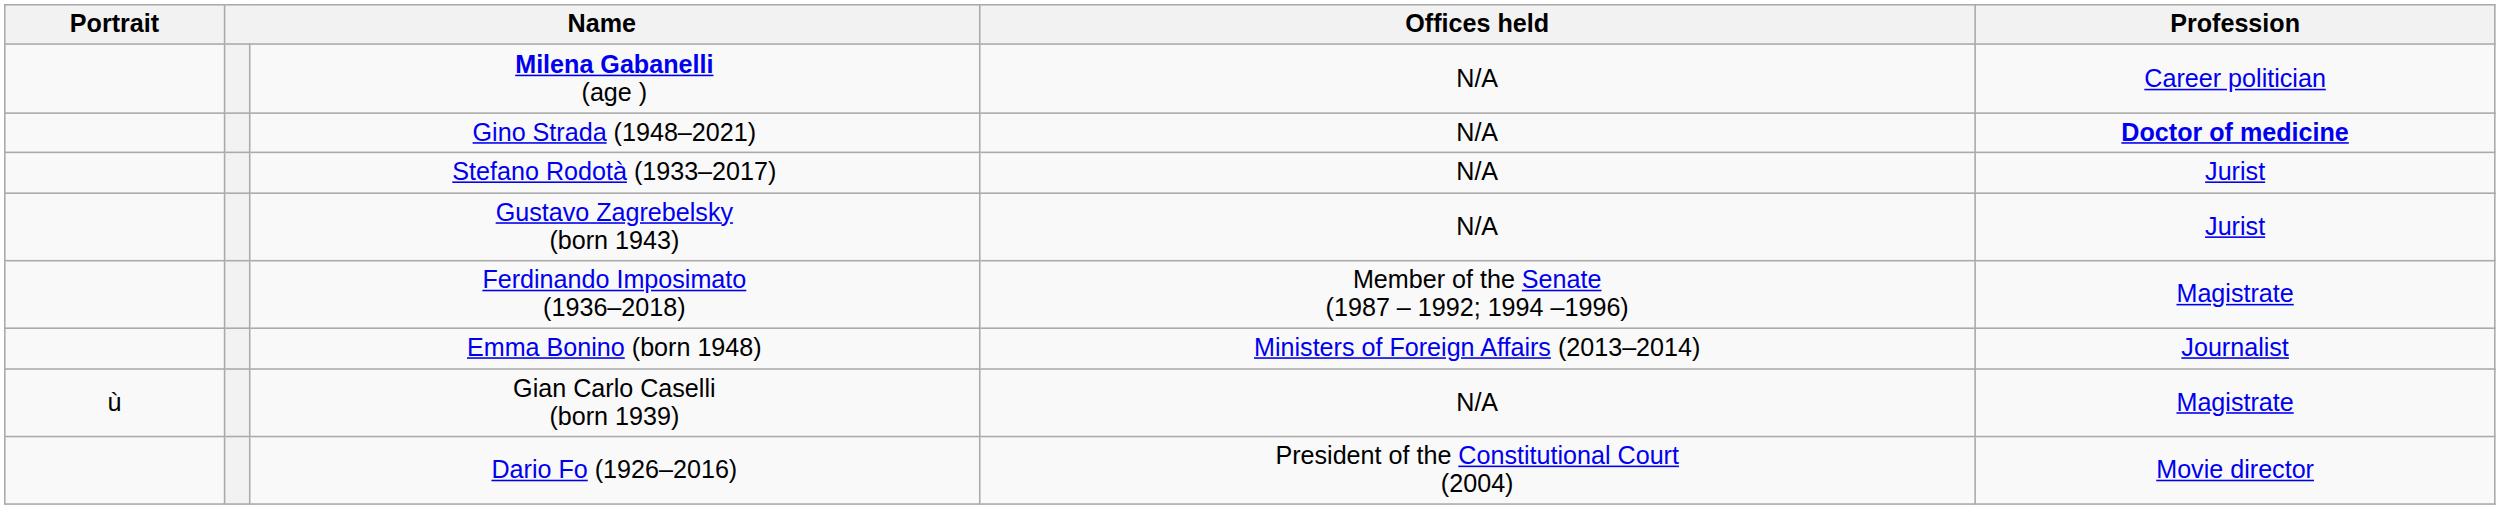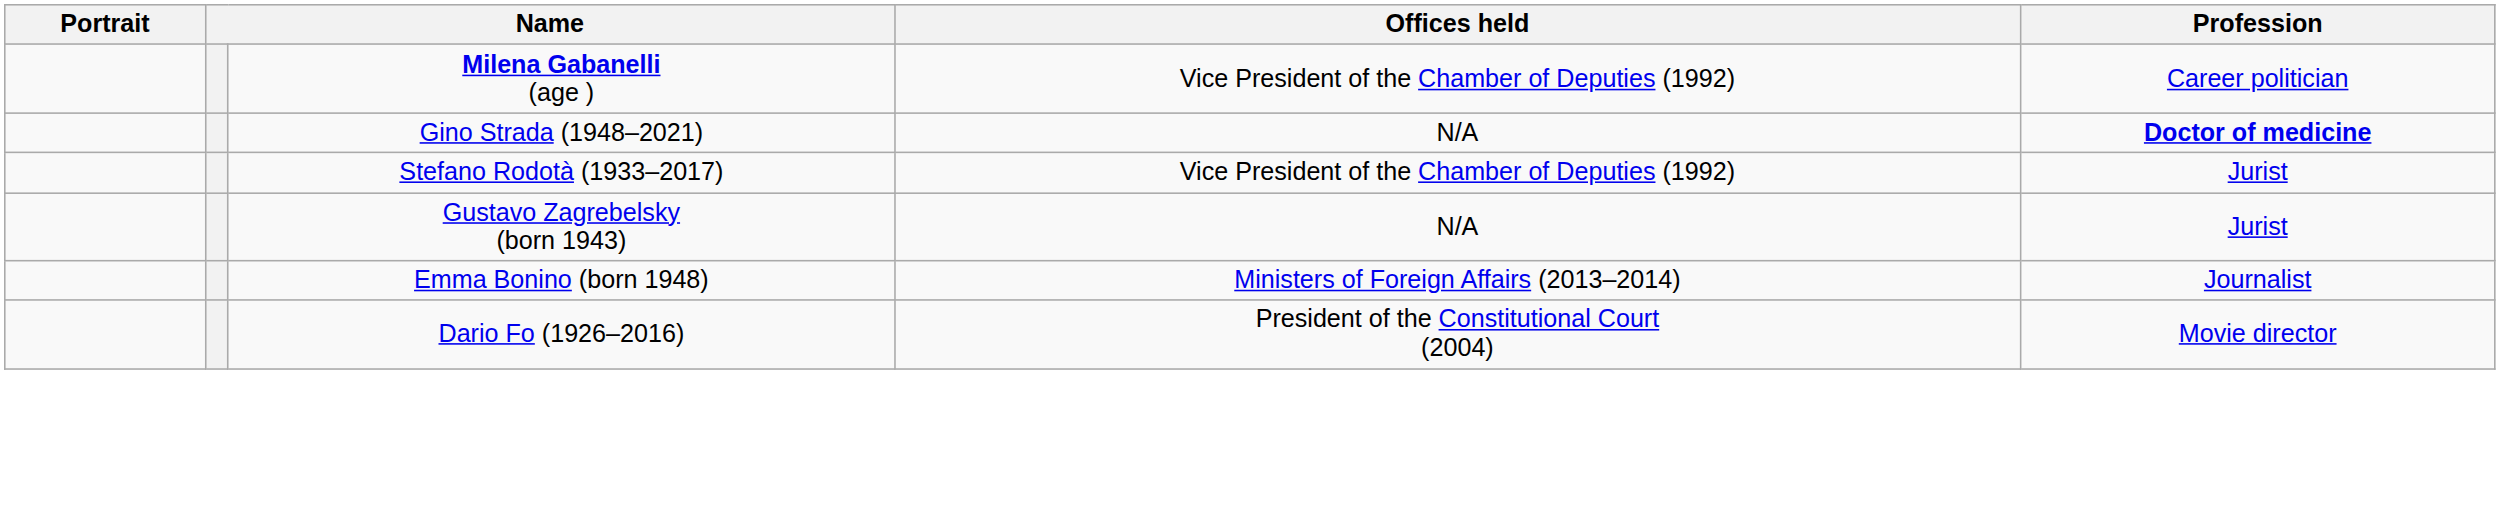(1477, 78) N/A -> (1457, 78) Vice President of the Chamber of Deputies (1992)
(1477, 172) N/A -> (1457, 172) Vice President of the Chamber of Deputies (1992)
- row: (614, 294)
- row: (614, 402)
